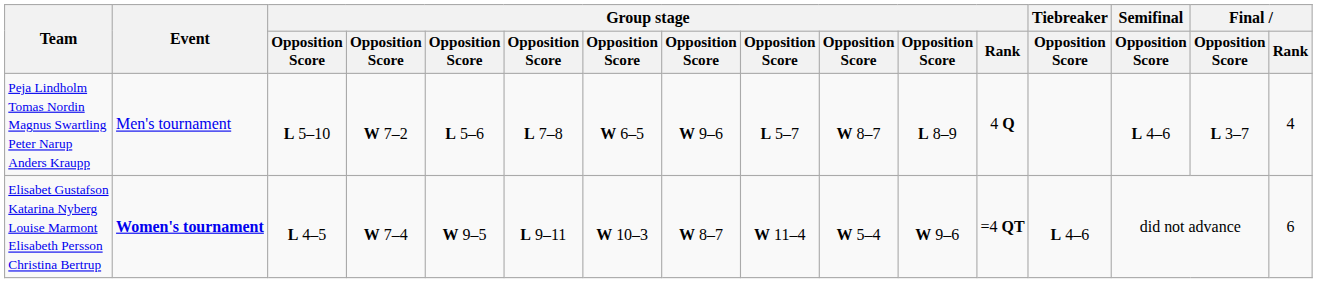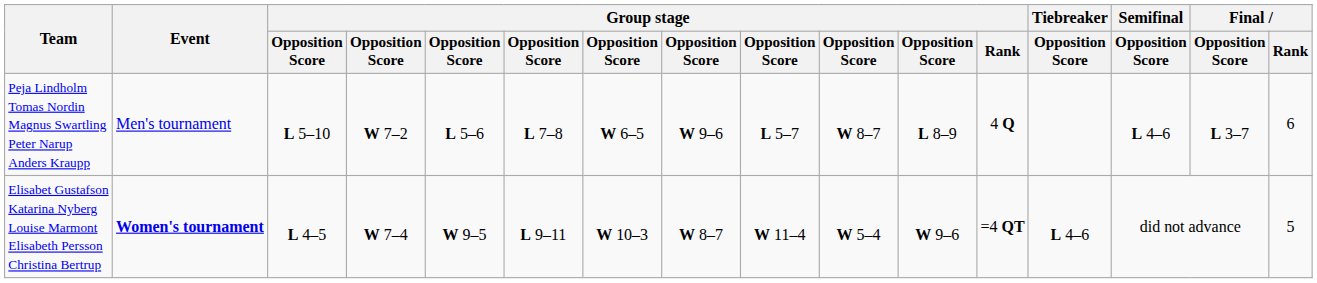(1290, 124) 4 -> (1290, 124) 6
(1290, 226) 6 -> (1290, 226) 5
